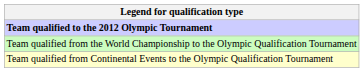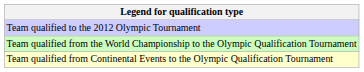(109, 28) bold -> (104, 28) normal
